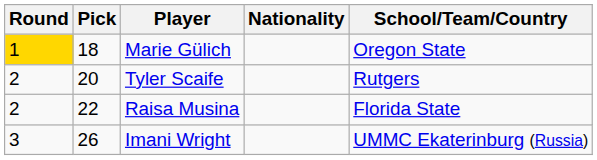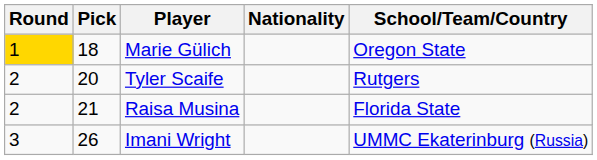(88, 109) 22 -> (88, 109) 21
